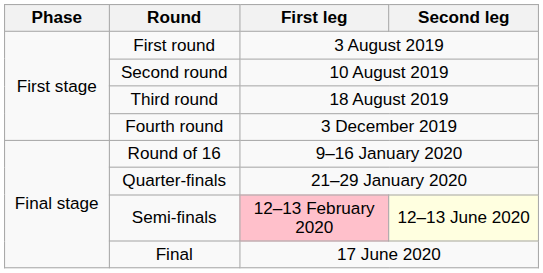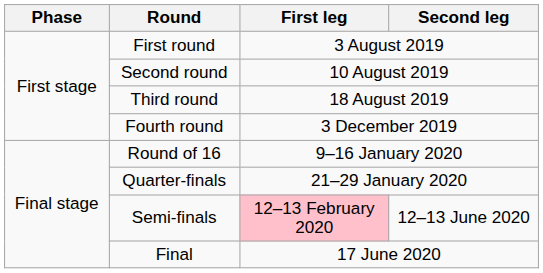(464, 217) lightyellow background -> (464, 217) no background
